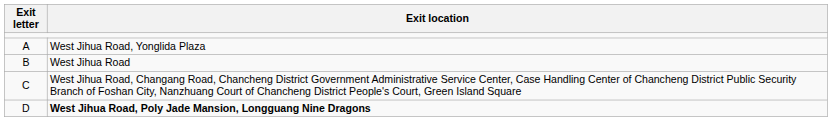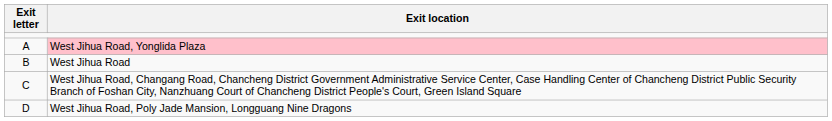(128, 46) no background -> (128, 46) pink background
(210, 108) bold -> (201, 108) normal
